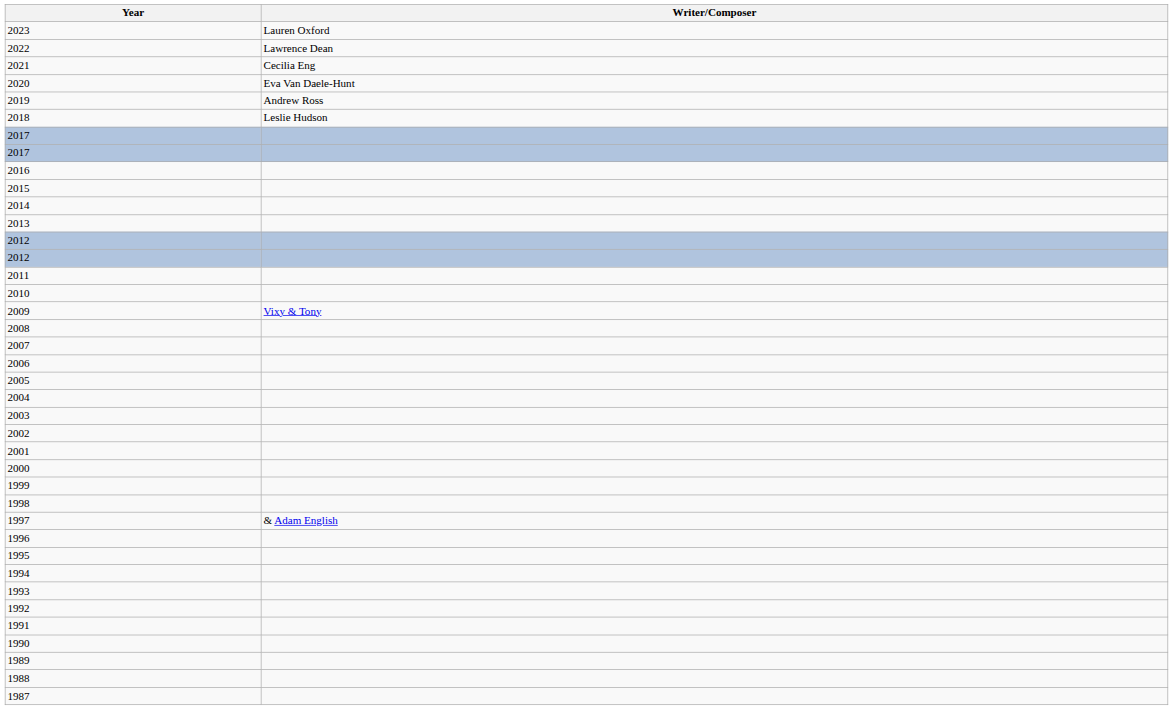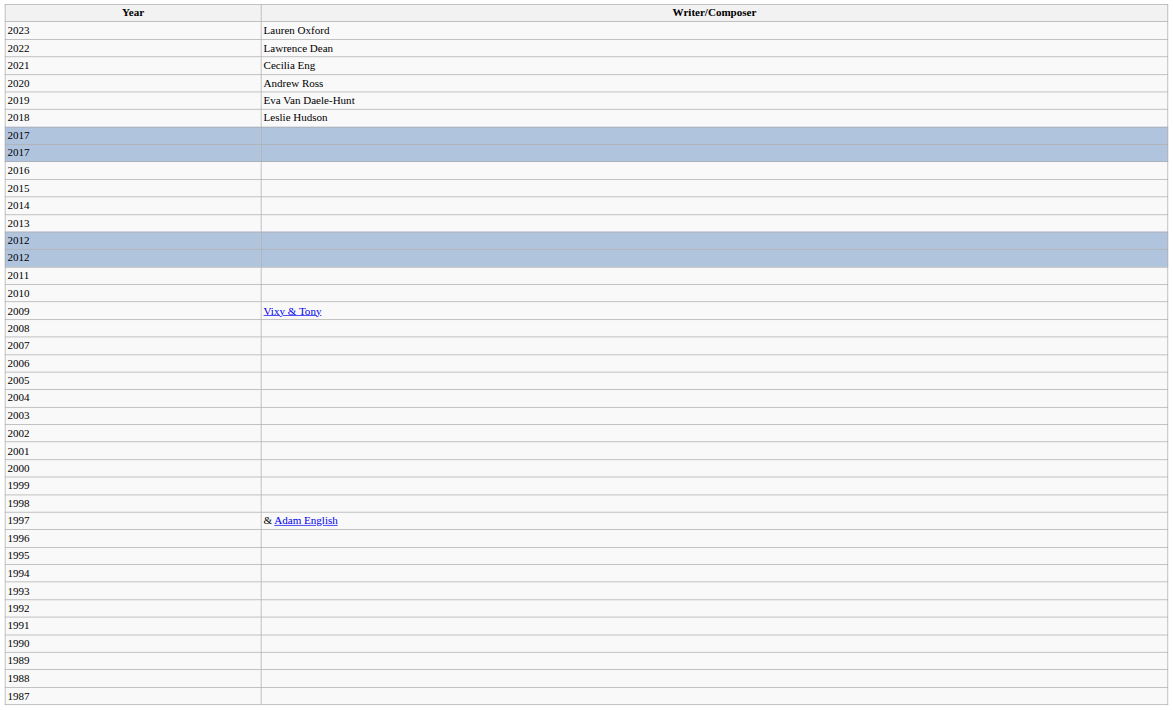(309, 83) Eva Van Daele-Hunt -> (293, 83) Andrew Ross
(293, 100) Andrew Ross -> (309, 100) Eva Van Daele-Hunt
